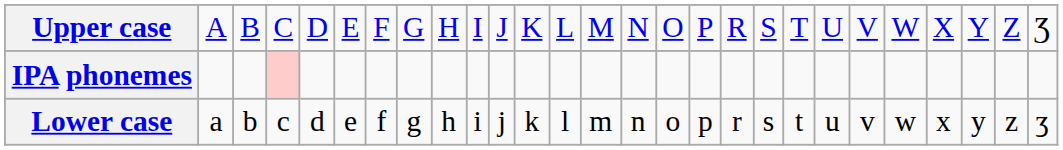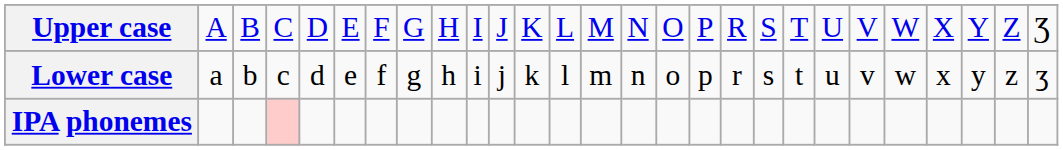rows swapped: (102, 121) <-> (102, 74)
